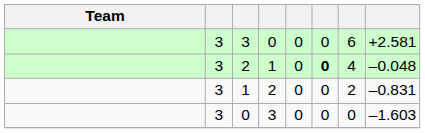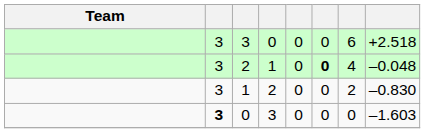(392, 41) +2.581 -> (392, 41) +2.518
(392, 90) –0.831 -> (392, 90) –0.830
(219, 115) normal -> (219, 115) bold
